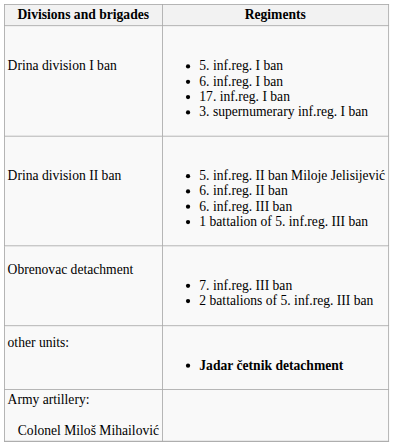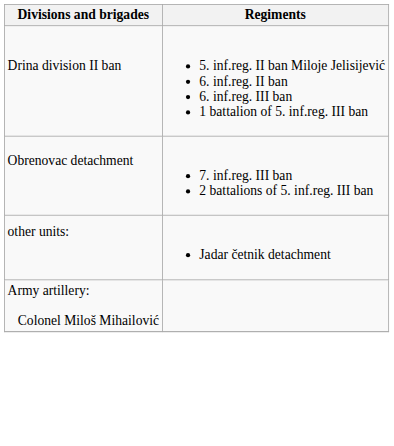- row: (62, 81)
(275, 365) bold -> (275, 255) normal
